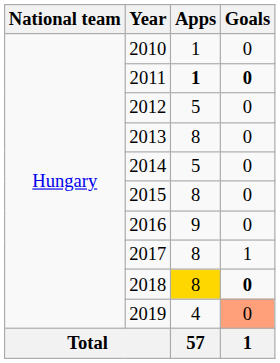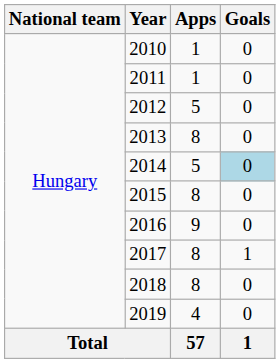(196, 78) bold -> (196, 78) normal
(247, 78) bold -> (247, 78) normal
(247, 166) no background -> (247, 166) lightblue background
(196, 284) gold background -> (196, 284) no background
(247, 284) bold -> (247, 284) normal
(247, 313) lightsalmon background -> (247, 313) no background
